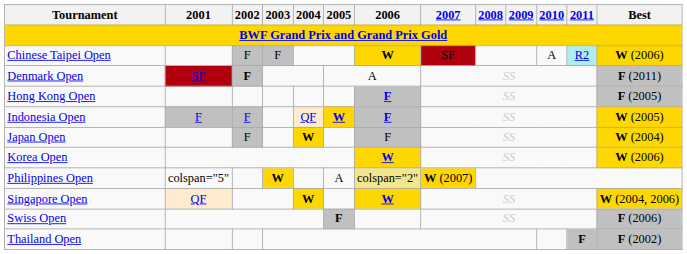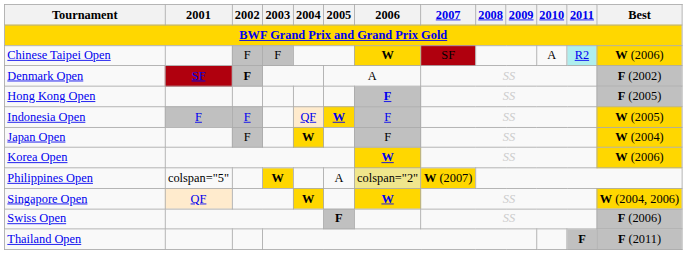(639, 76) F (2011) -> (639, 76) F (2002)
(388, 117) bold -> (388, 117) normal
(639, 239) F (2002) -> (639, 239) F (2011)
